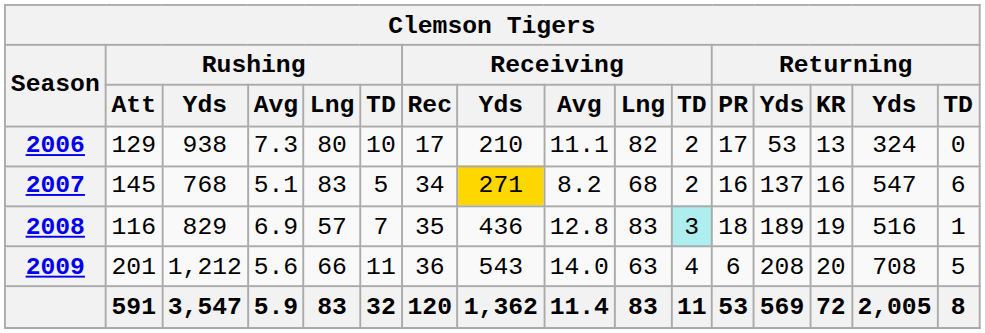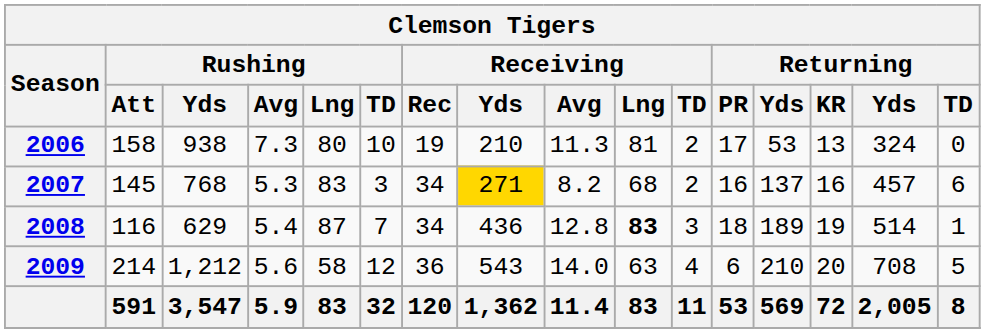(134, 146) 129 -> (134, 146) 158
(430, 146) 17 -> (430, 146) 19
(579, 146) 11.1 -> (579, 146) 11.3
(643, 146) 82 -> (643, 146) 81
(276, 186) 5.1 -> (276, 186) 5.3
(381, 186) 5 -> (381, 186) 3
(894, 186) 547 -> (894, 186) 457
(205, 226) 829 -> (205, 226) 629
(276, 226) 6.9 -> (276, 226) 5.4
(332, 226) 57 -> (332, 226) 87
(430, 226) 35 -> (430, 226) 34
(643, 226) normal -> (643, 226) bold
(692, 226) paleturquoise background -> (692, 226) no background
(894, 226) 516 -> (894, 226) 514
(134, 267) 201 -> (134, 267) 214
(332, 267) 66 -> (332, 267) 58
(381, 267) 11 -> (381, 267) 12
(782, 267) 208 -> (782, 267) 210
